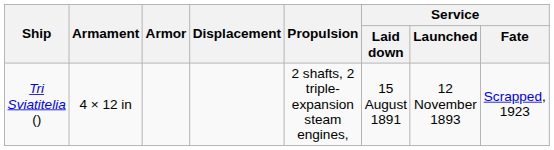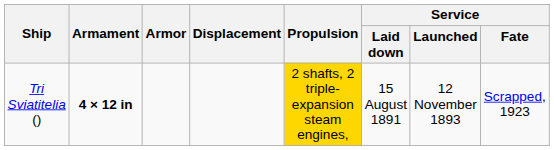(106, 104) normal -> (106, 104) bold
(323, 104) no background -> (323, 104) gold background
